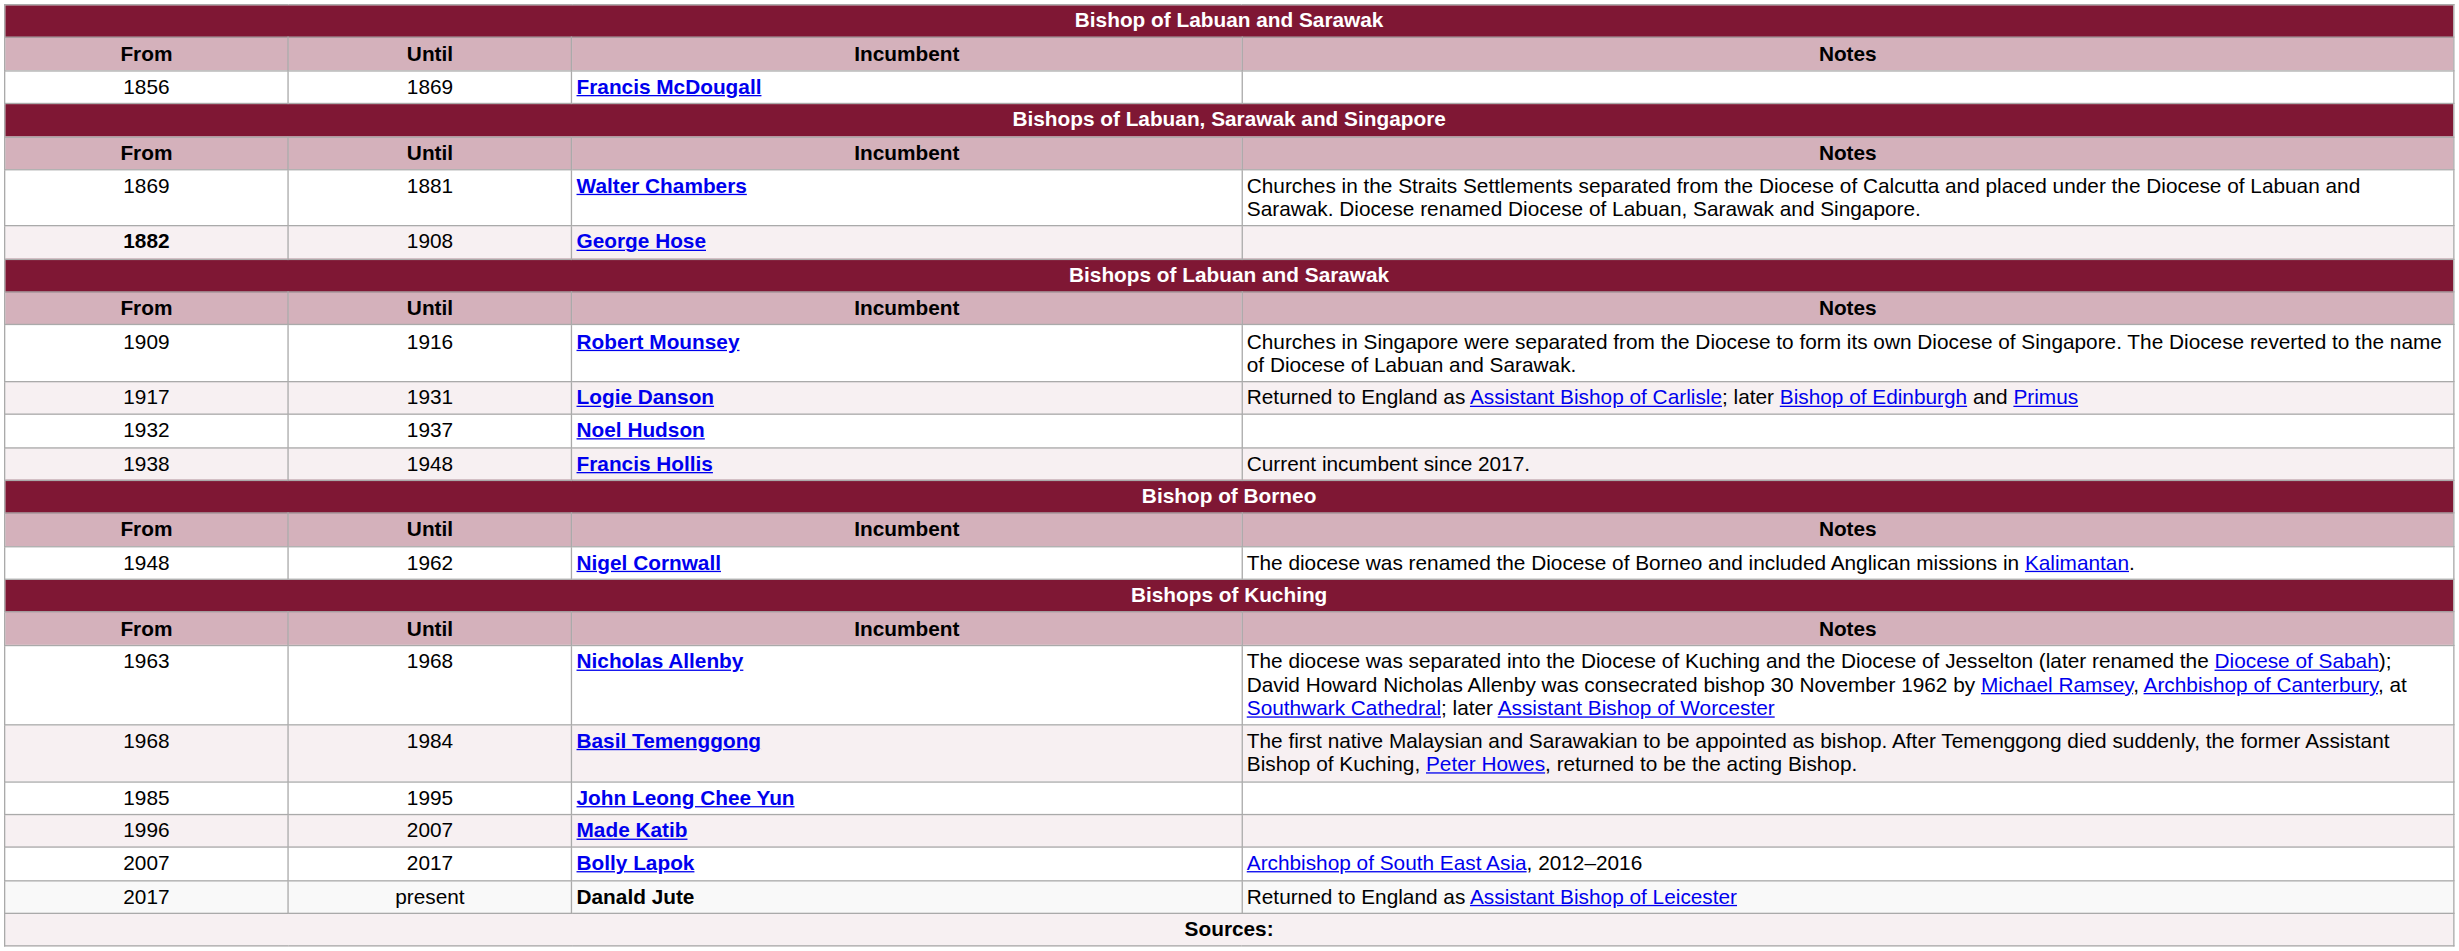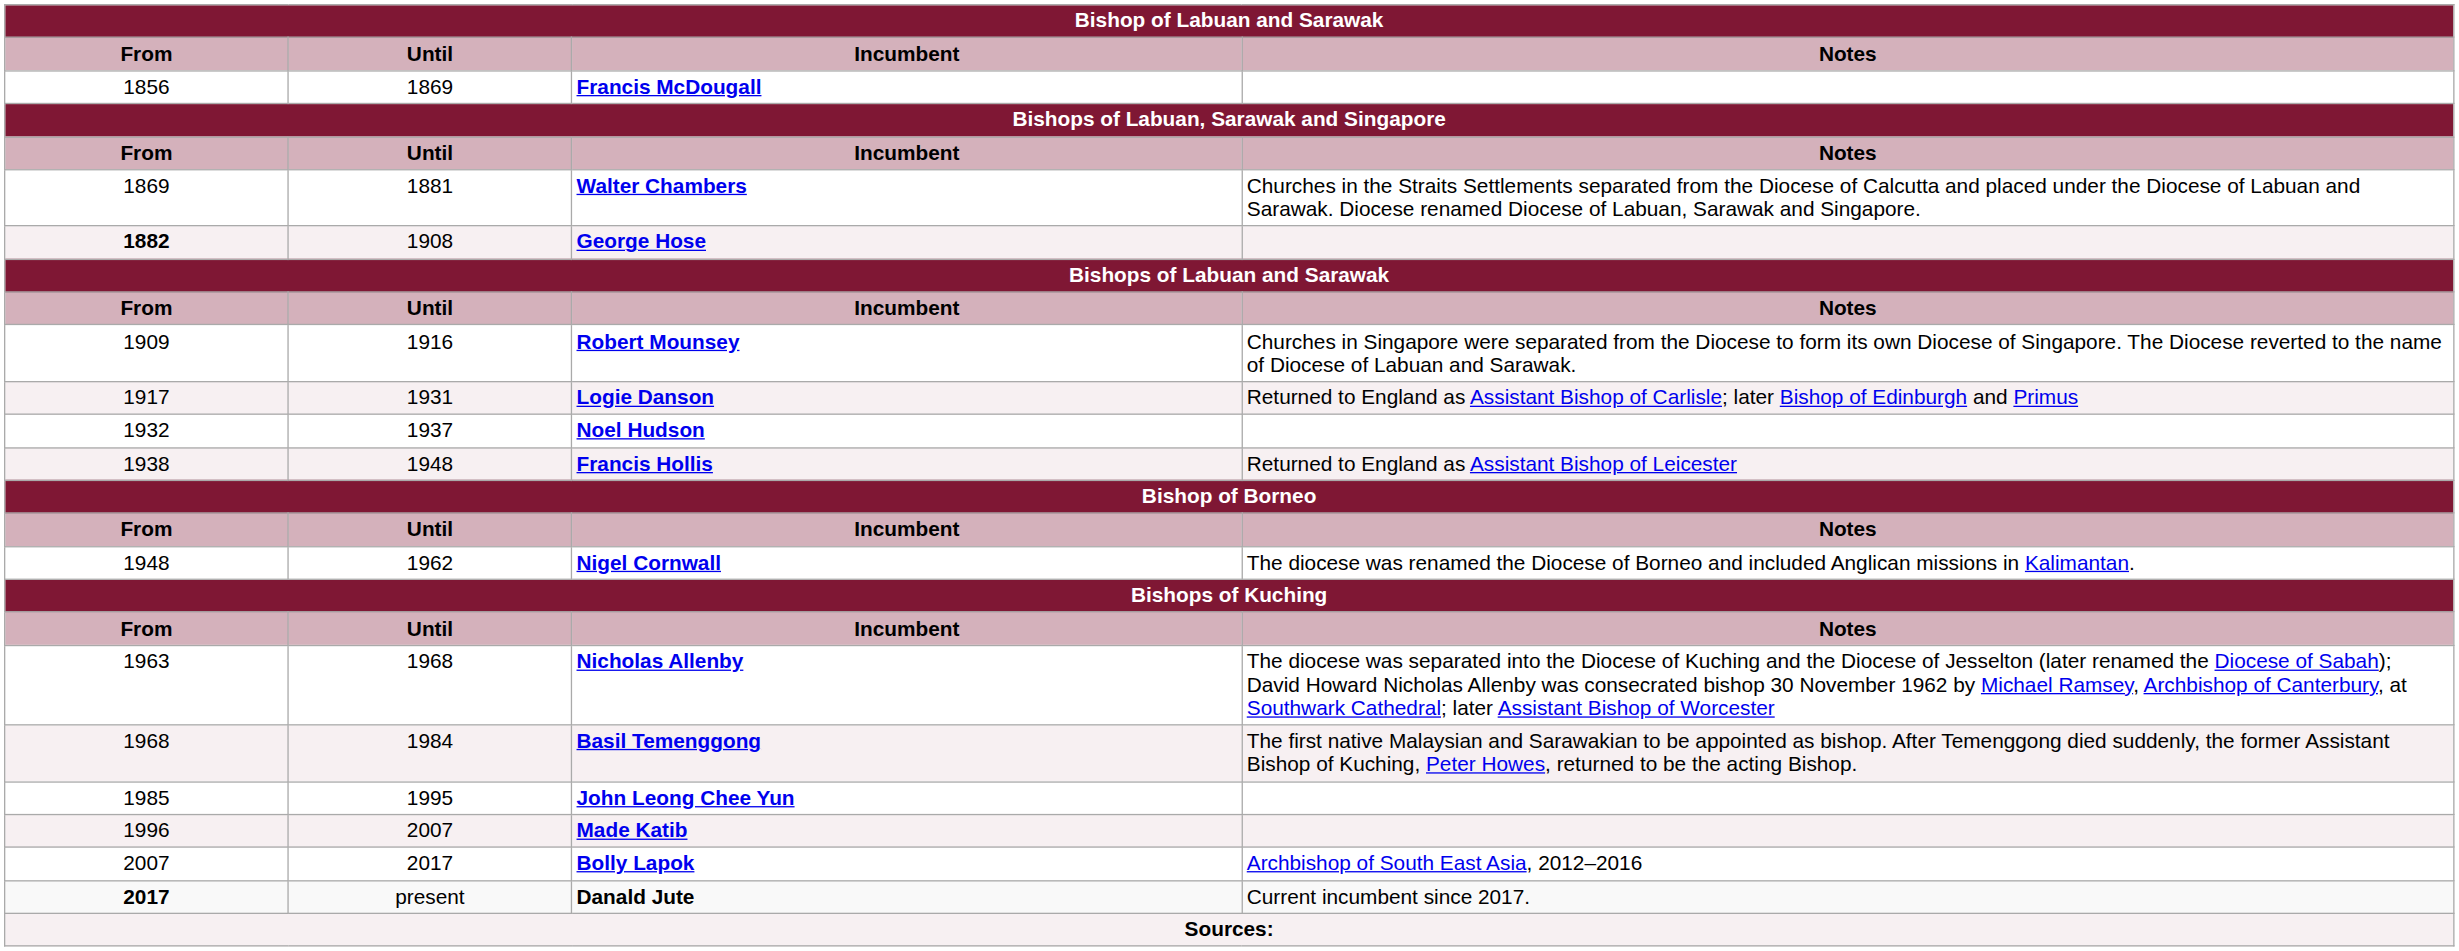(1388, 463) Current incumbent since 2017. -> (1492, 463) Returned to England as Assistant Bishop of Leicester
(146, 896) normal -> (146, 896) bold
(1492, 896) Returned to England as Assistant Bishop of Leicester -> (1388, 896) Current incumbent since 2017.
